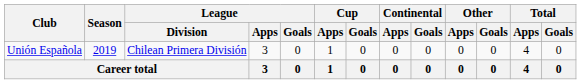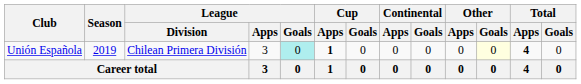(298, 50) no background -> (298, 50) paleturquoise background
(330, 50) normal -> (330, 50) bold
(493, 50) no background -> (493, 50) lightyellow background
(526, 50) normal -> (526, 50) bold
